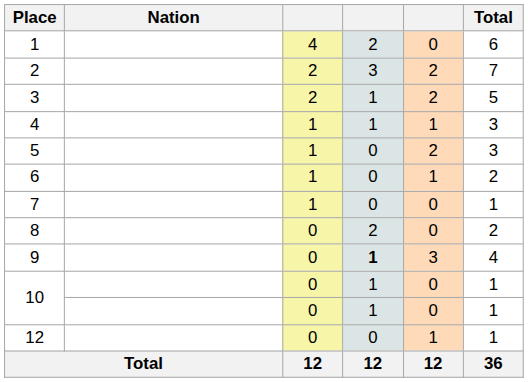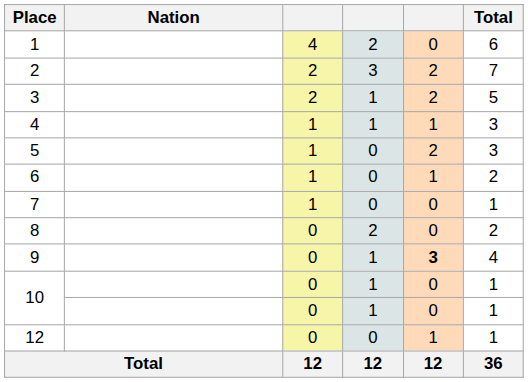(373, 257) bold -> (373, 257) normal
(433, 257) normal -> (433, 257) bold
